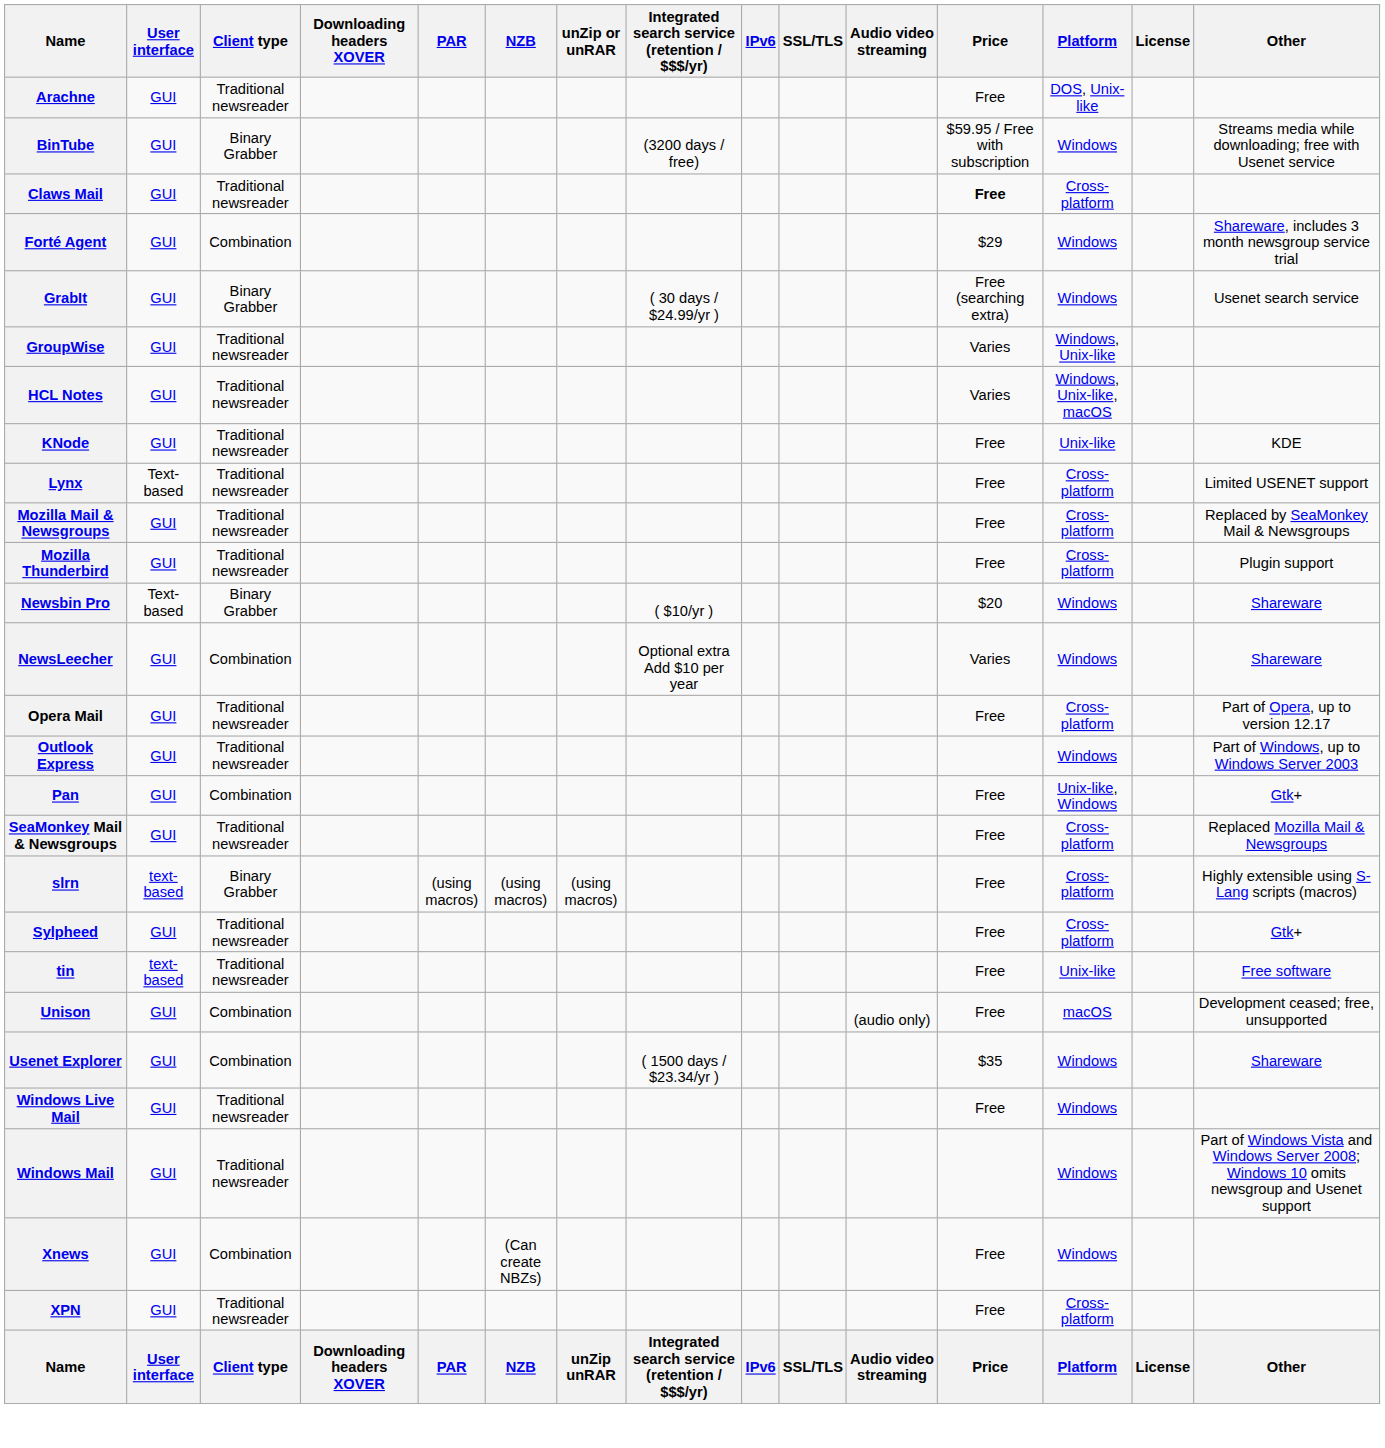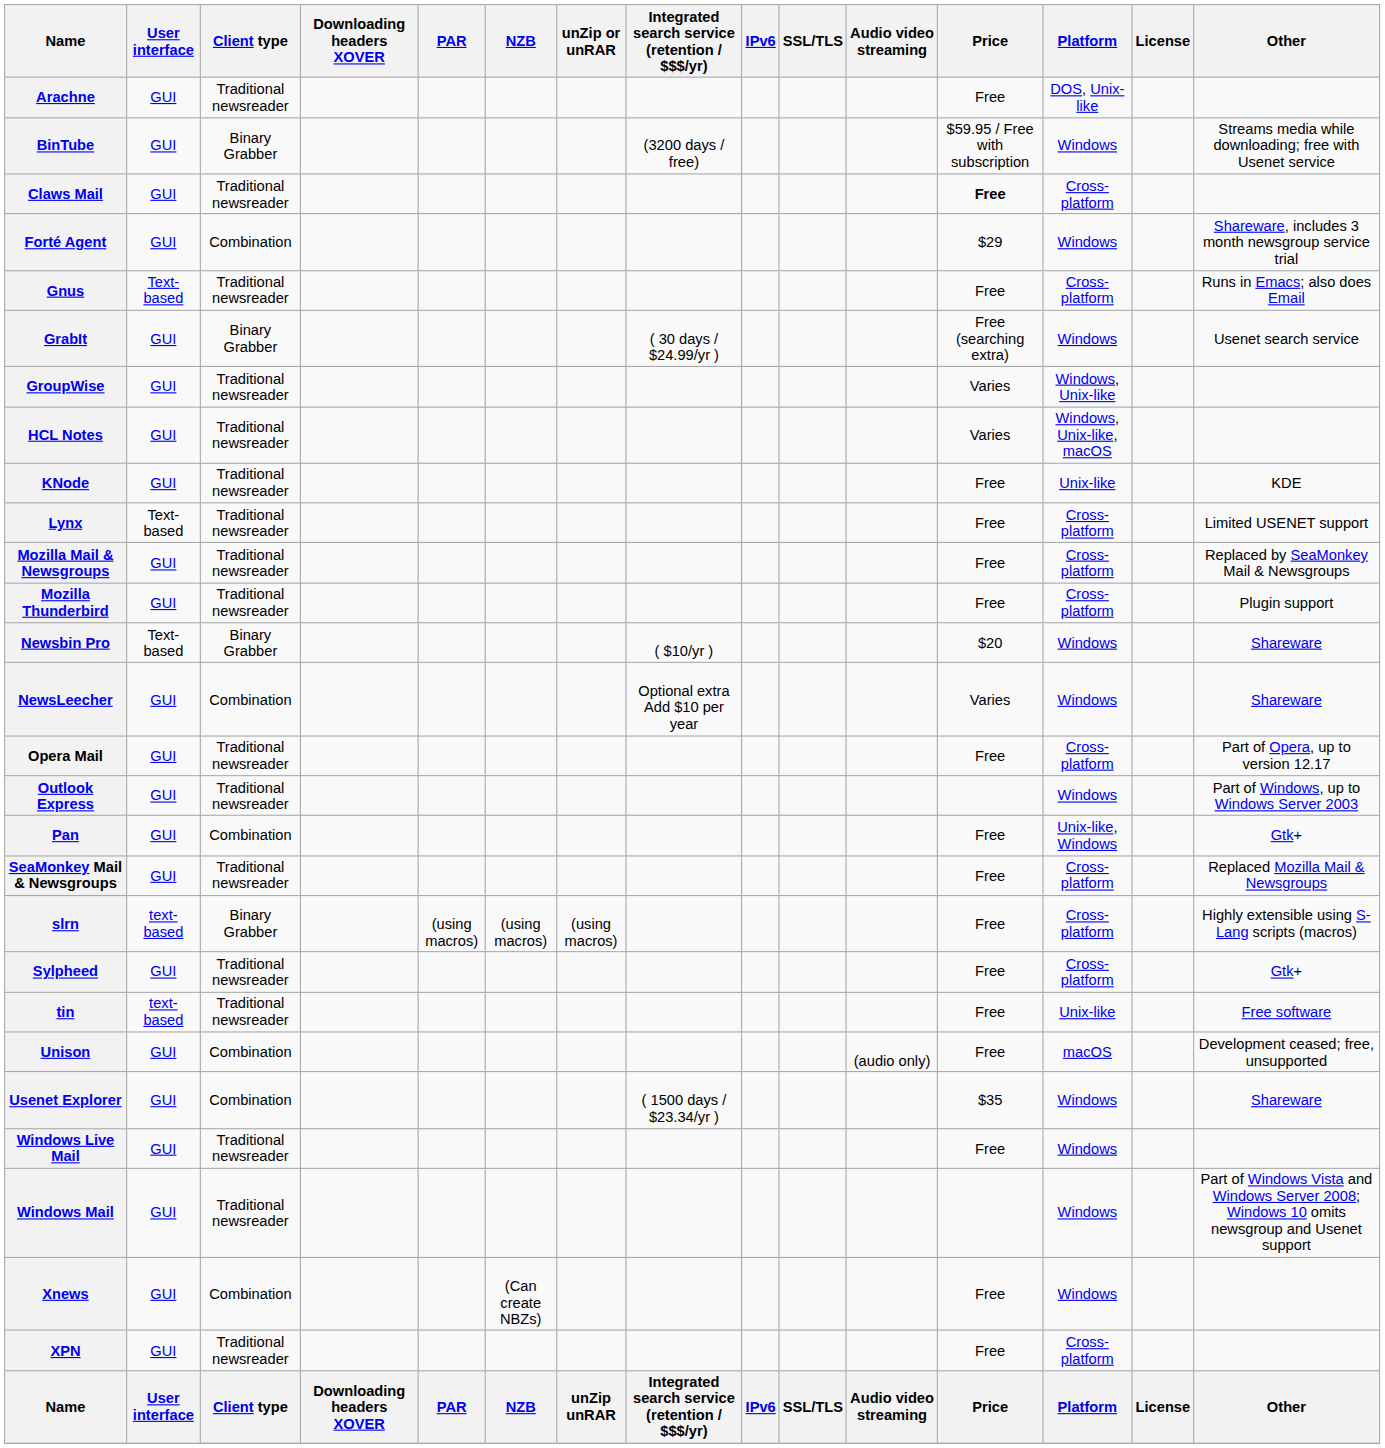+ row: (65, 291)
